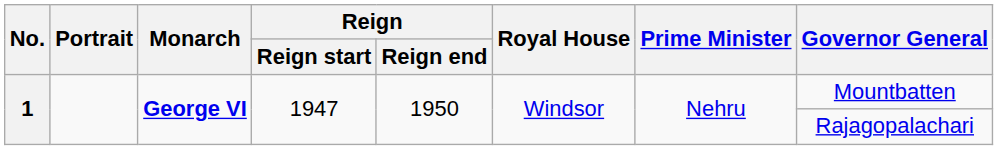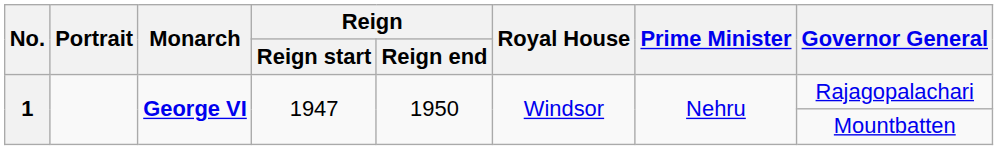(895, 91) Mountbatten -> (895, 91) Rajagopalachari
(895, 126) Rajagopalachari -> (895, 126) Mountbatten
